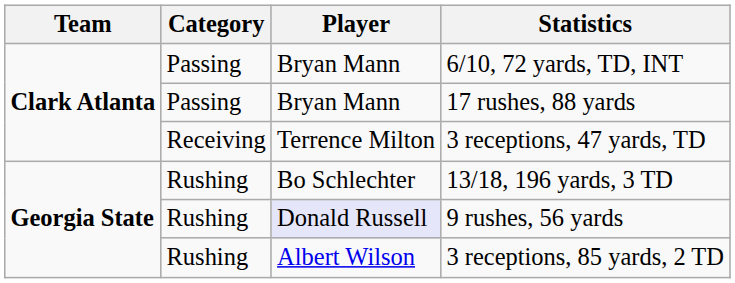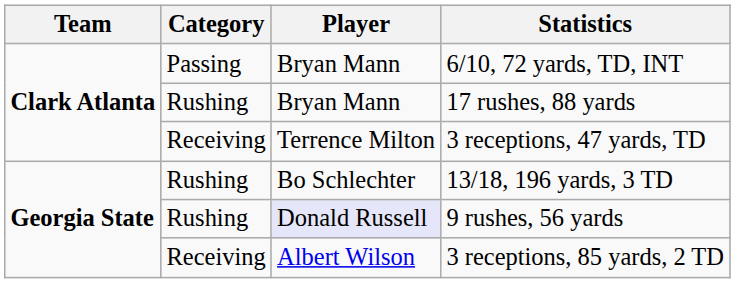(204, 102) Passing -> (207, 102) Rushing
(207, 257) Rushing -> (216, 257) Receiving
